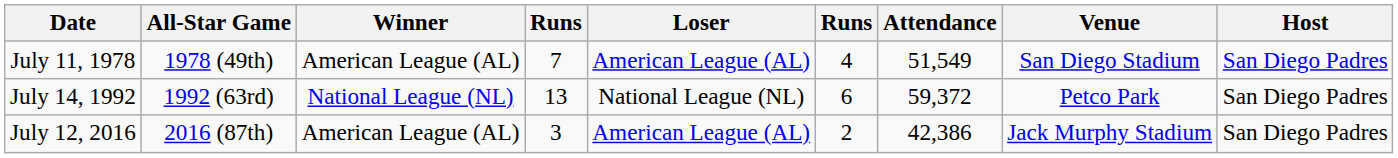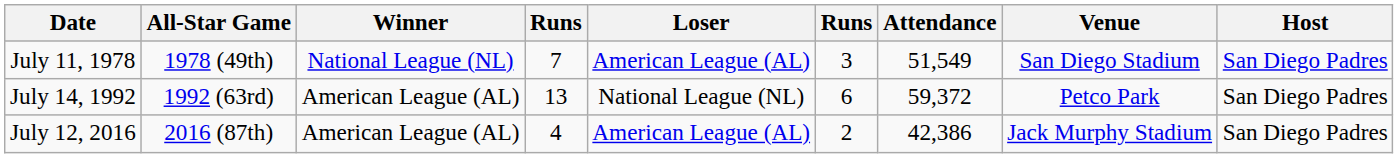(411, 59) American League (AL) -> (411, 59) National League (NL)
(847, 59) 4 -> (847, 59) 3
(411, 96) National League (NL) -> (411, 96) American League (AL)
(556, 133) 3 -> (556, 133) 4
